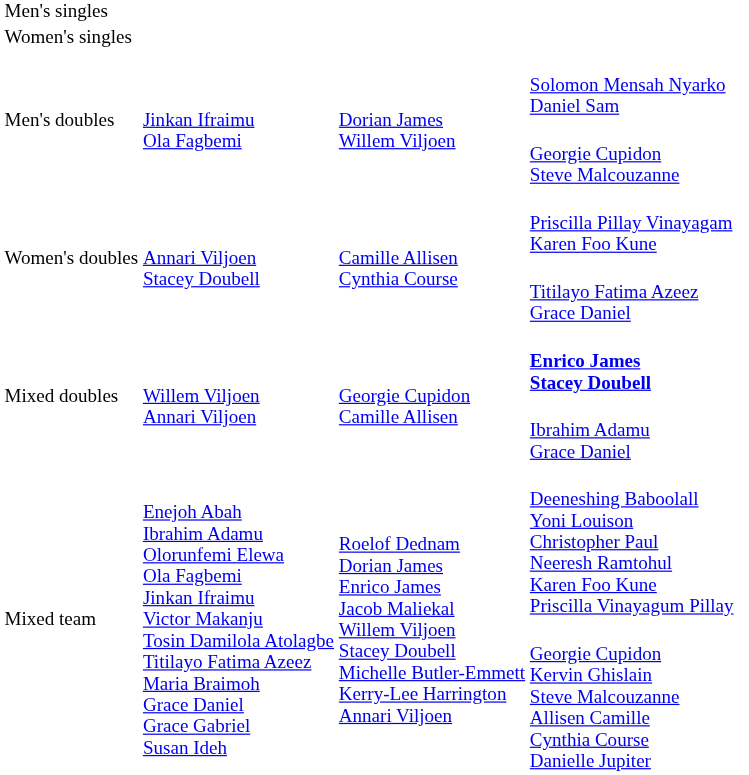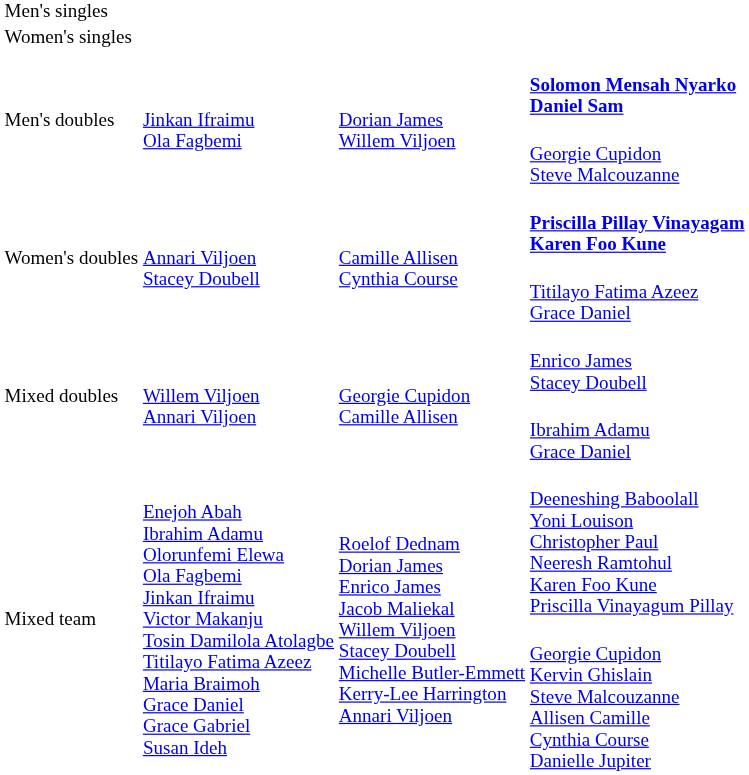(628, 95) normal -> (633, 95) bold
(631, 233) normal -> (637, 233) bold
(590, 371) bold -> (588, 371) normal
